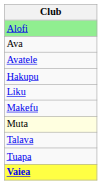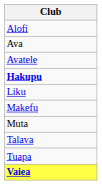(17, 28) lightgreen background -> (17, 28) no background
(23, 76) normal -> (24, 76) bold
(17, 124) lightyellow background -> (17, 124) no background
